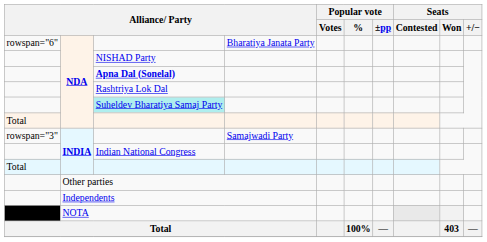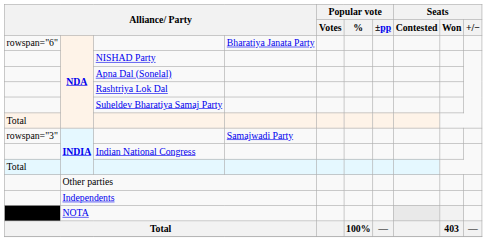(135, 74) bold -> (134, 74) normal
(159, 105) paleturquoise background -> (159, 105) no background
